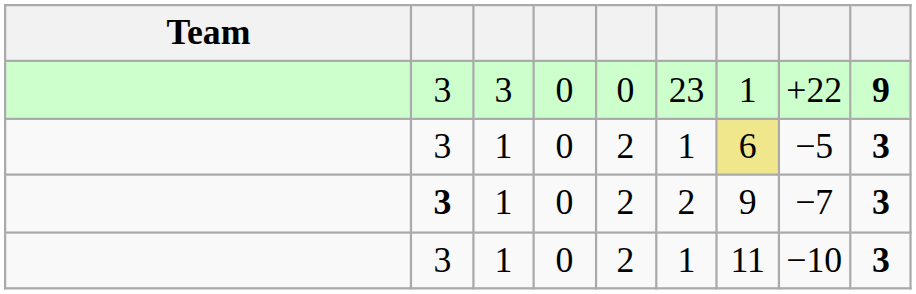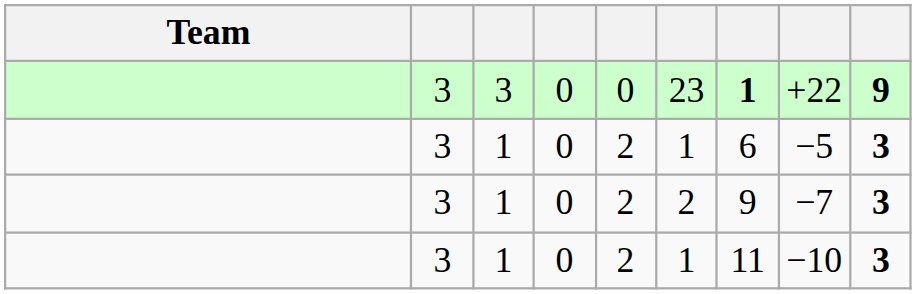(748, 89) normal -> (748, 89) bold
(748, 145) khaki background -> (748, 145) no background
(442, 202) bold -> (442, 202) normal
